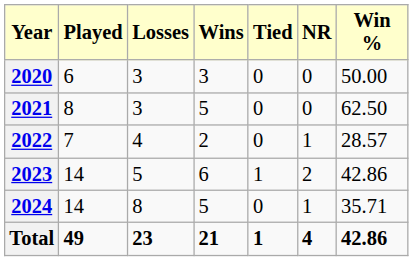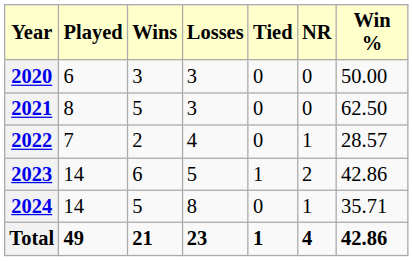columns swapped: (221, 32) <-> (161, 32)
